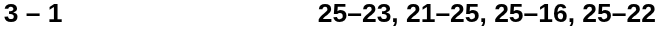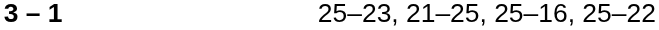(487, 12) bold -> (487, 12) normal
